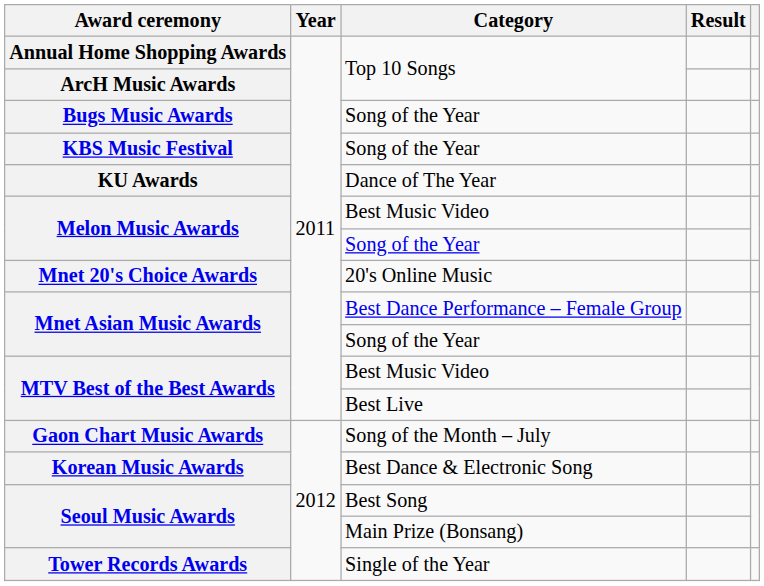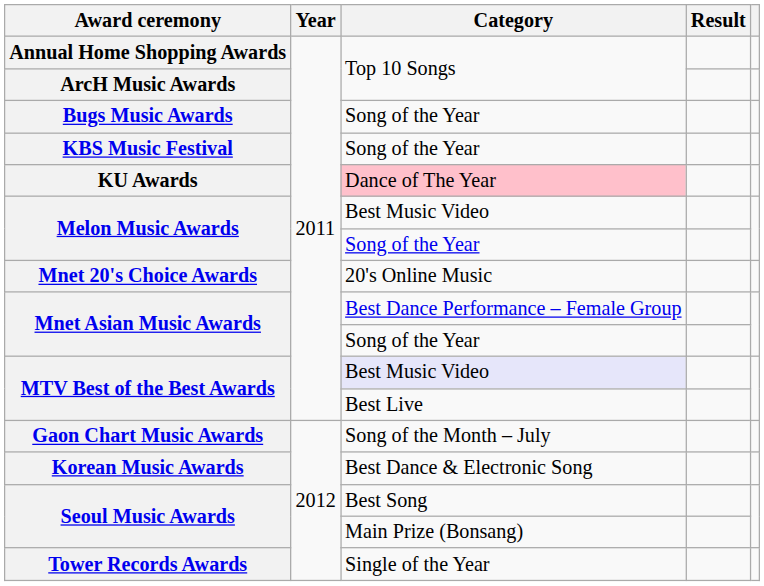(420, 180) no background -> (420, 180) pink background
(417, 372) no background -> (417, 372) lavender background
